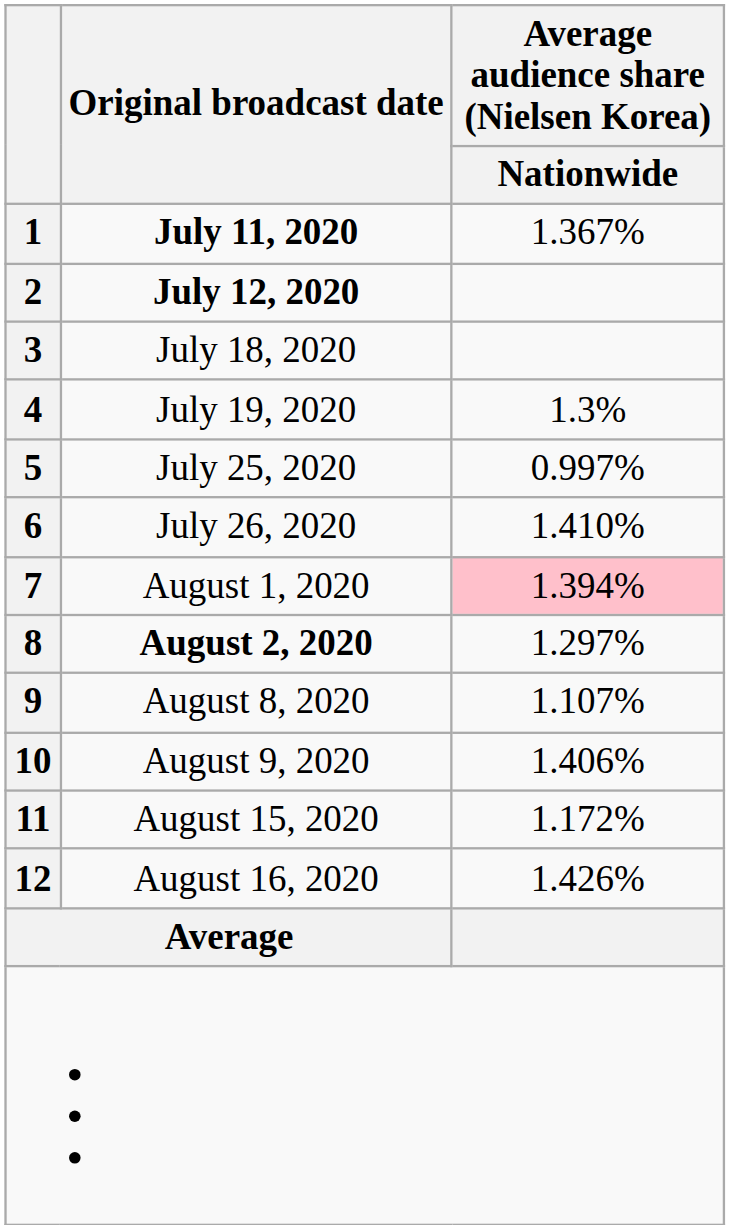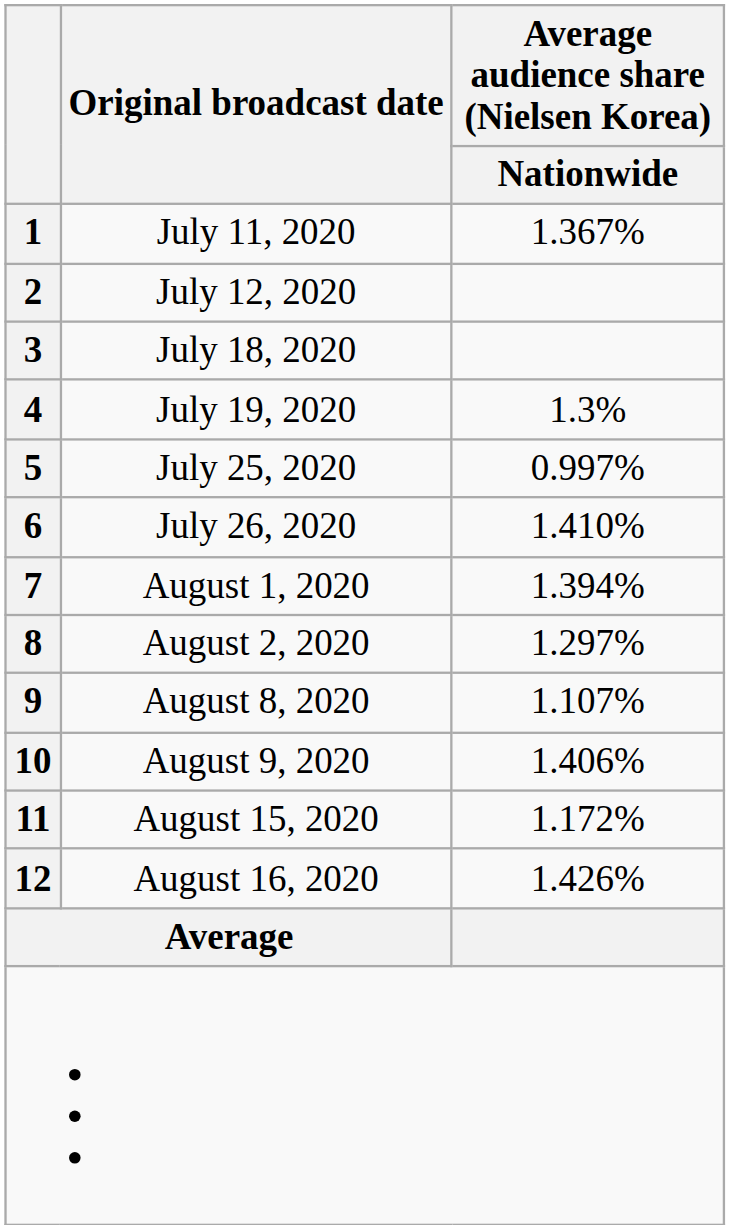(256, 233) bold -> (256, 233) normal
(256, 291) bold -> (256, 291) normal
(588, 584) pink background -> (588, 584) no background
(256, 643) bold -> (256, 643) normal
